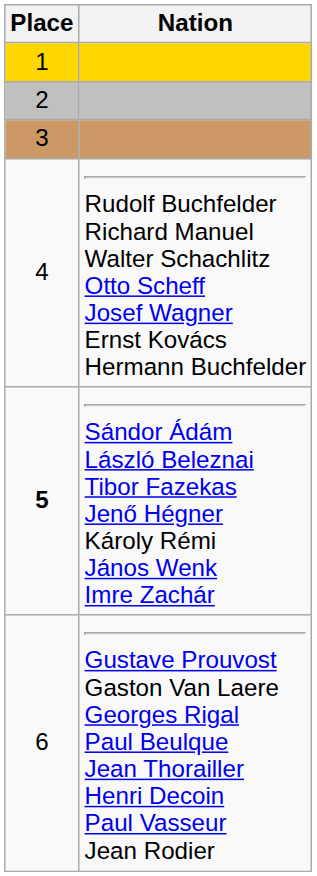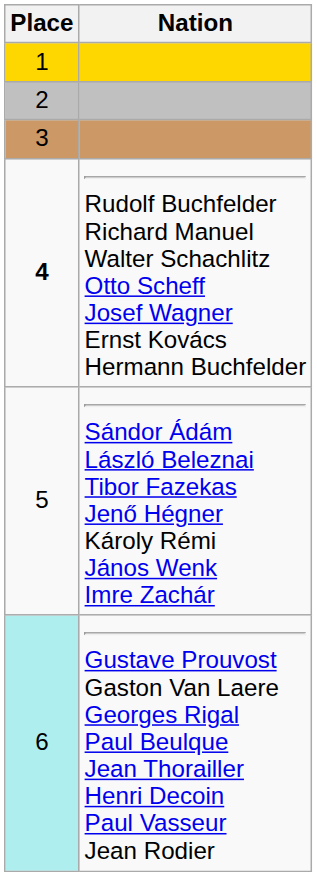(42, 272) normal -> (42, 272) bold
(42, 500) bold -> (42, 500) normal
(42, 742) no background -> (42, 742) paleturquoise background
